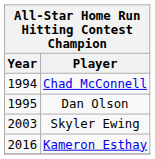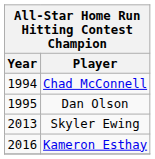(22, 124) 2003 -> (22, 124) 2013
